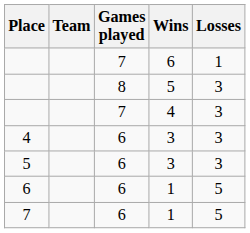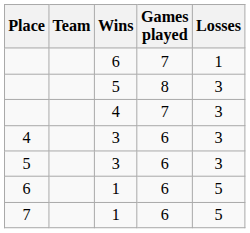columns swapped: (122, 26) <-> (171, 26)
